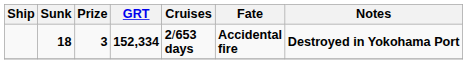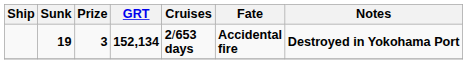(64, 41) 18 -> (64, 41) 19
(136, 41) 152,334 -> (136, 41) 152,134
